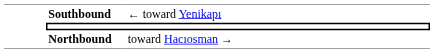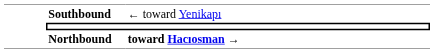(180, 39) normal -> (184, 39) bold
